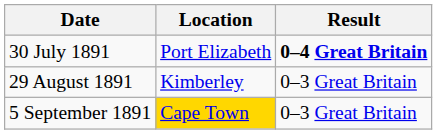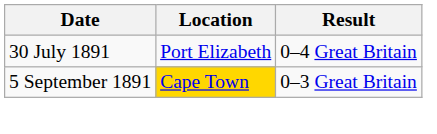(354, 50) bold -> (349, 50) normal
- row: (71, 81)
